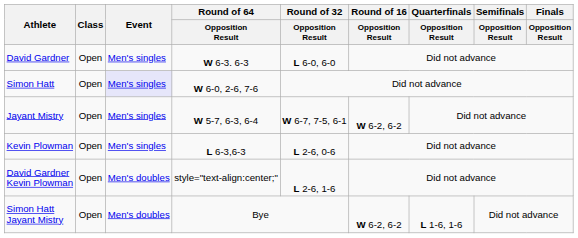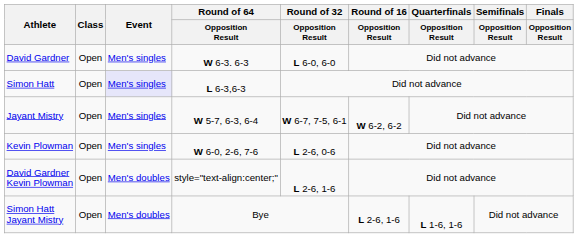(226, 89) W 6-0, 2-6, 7-6 -> (226, 89) L 6-3,6-3
(226, 152) L 6-3,6-3 -> (226, 152) W 6-0, 2-6, 7-6
(379, 225) W 6-2, 6-2 -> (379, 220) L 2-6, 1-6
